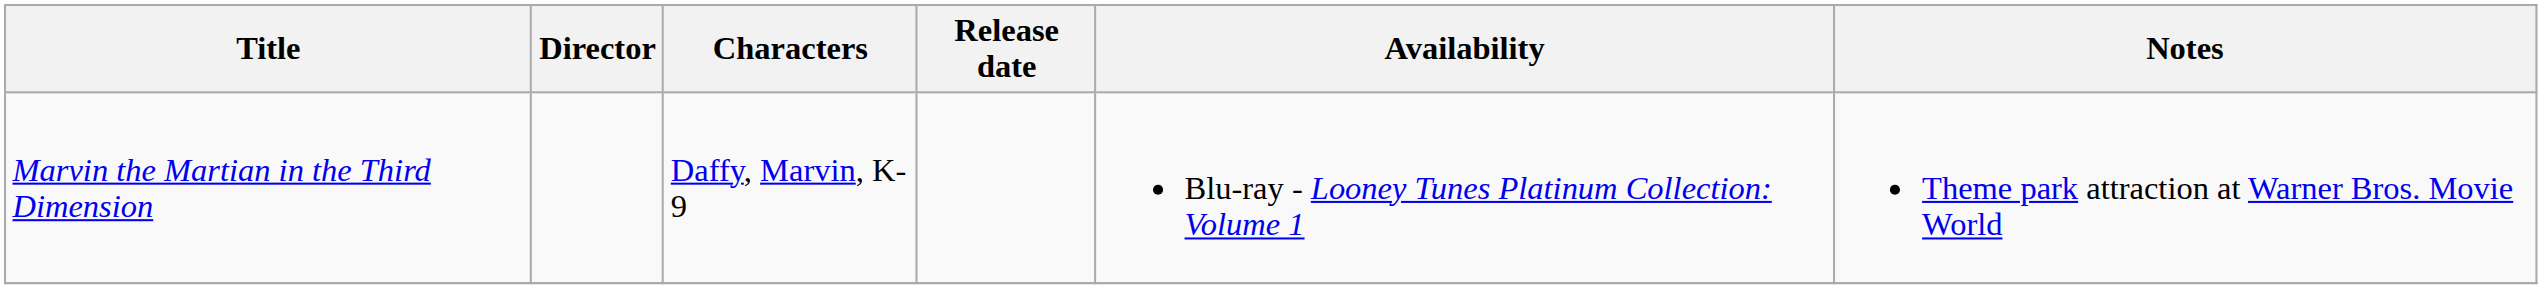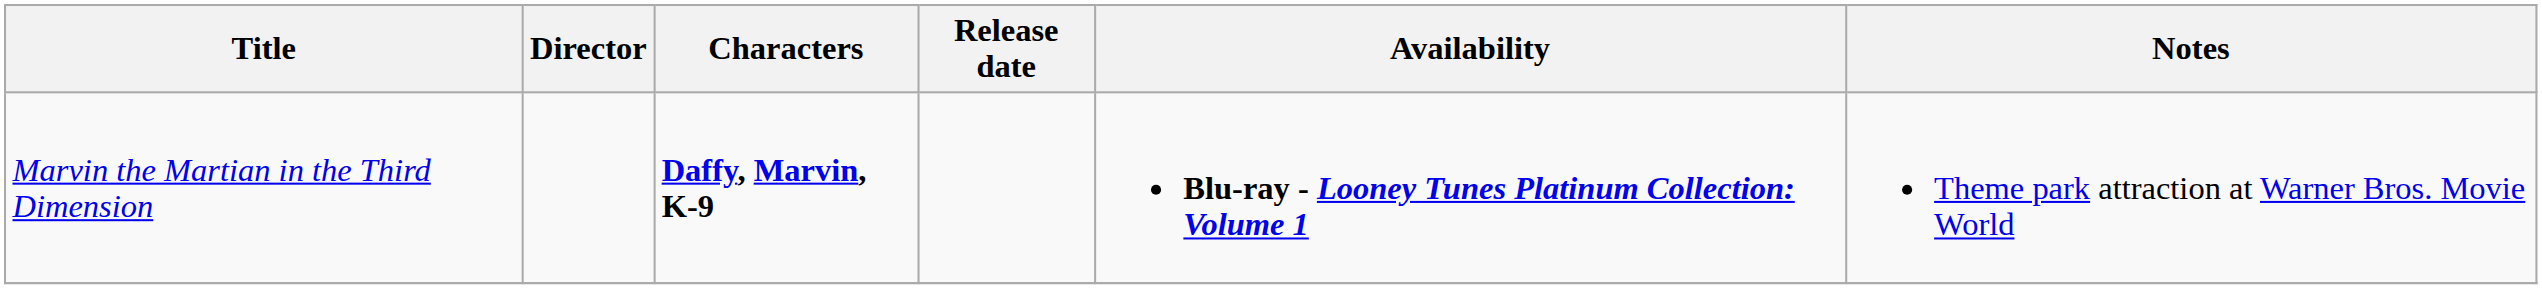(789, 187) normal -> (764, 187) bold
(1465, 206) normal -> (1470, 206) bold
